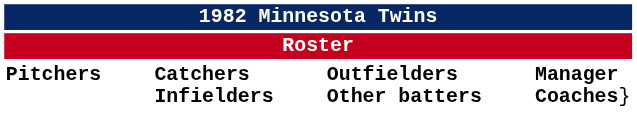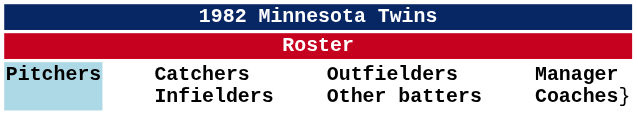(54, 75) no background -> (54, 75) lightblue background
